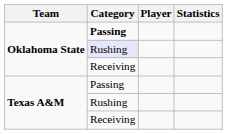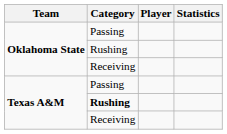(108, 31) bold -> (107, 31) normal
(109, 49) lavender background -> (109, 49) no background
(109, 102) normal -> (110, 102) bold
